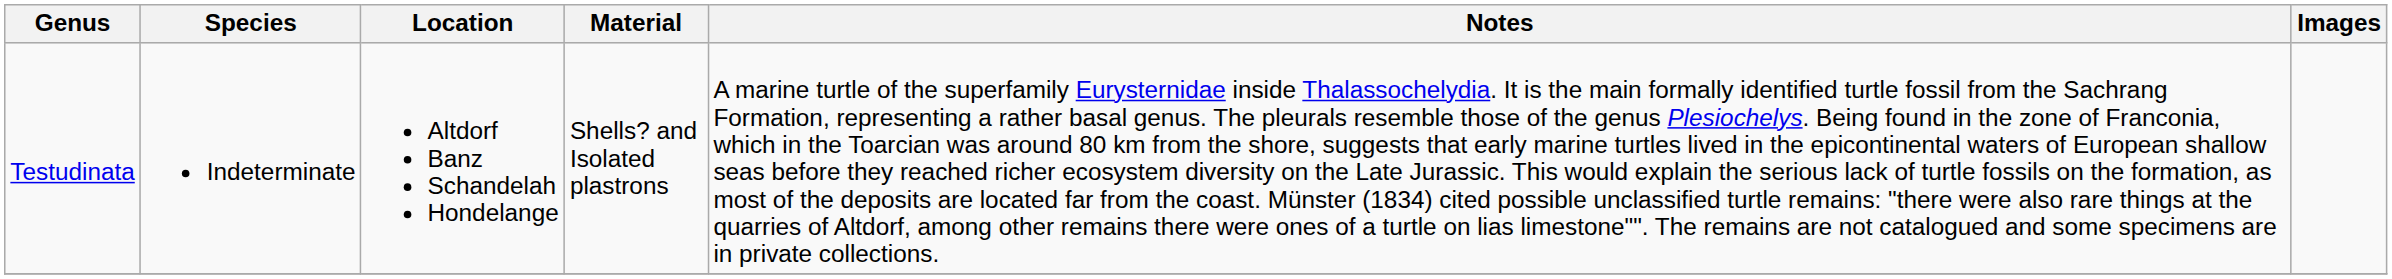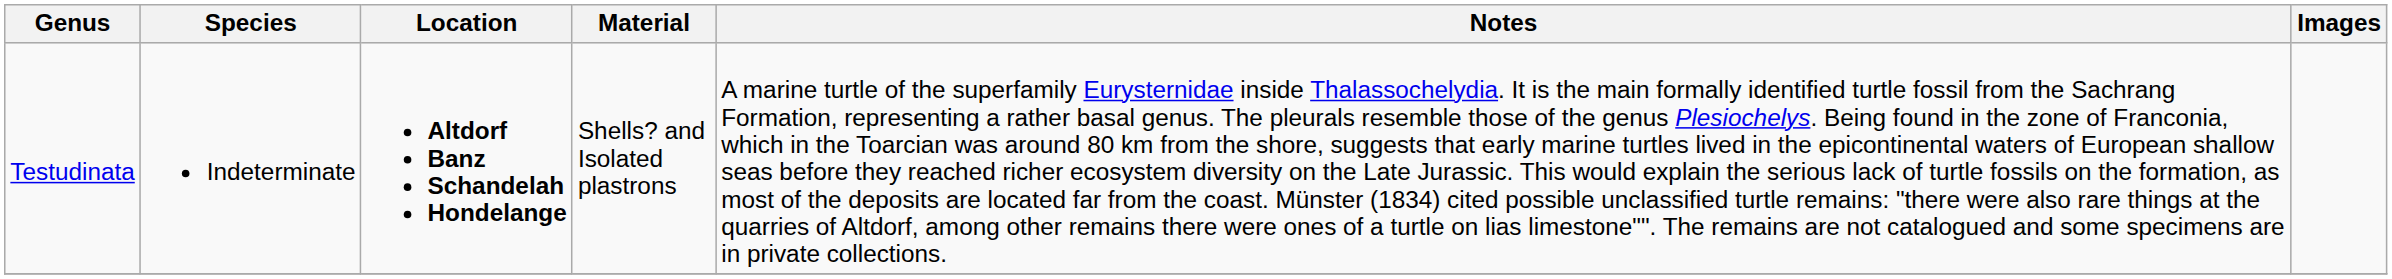(463, 172) normal -> (467, 172) bold
